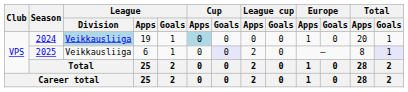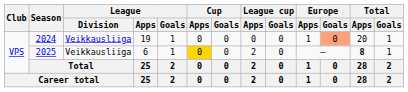(98, 39) lightblue background -> (98, 39) no background
(199, 39) lightblue background -> (199, 39) no background
(335, 39) no background -> (335, 39) lightsalmon background
(199, 53) no background -> (199, 53) gold background
(226, 53) lavender background -> (226, 53) no background
(362, 53) normal -> (362, 53) bold
(389, 53) lavender background -> (389, 53) no background
